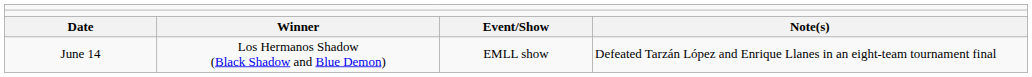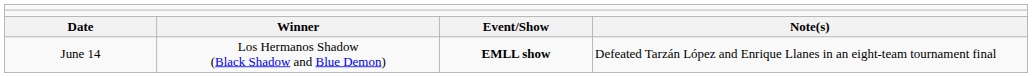(516, 54) normal -> (516, 54) bold
